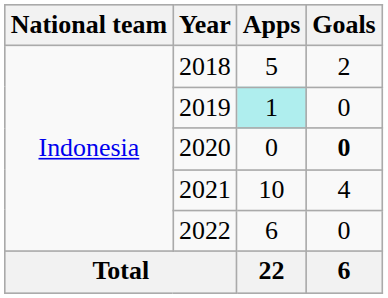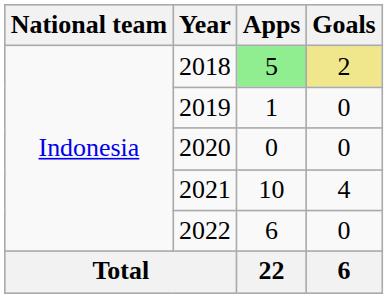(272, 66) no background -> (272, 66) lightgreen background
(344, 66) no background -> (344, 66) khaki background
(272, 107) paleturquoise background -> (272, 107) no background
(344, 148) bold -> (344, 148) normal
